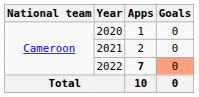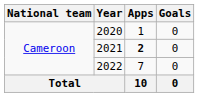(141, 48) normal -> (141, 48) bold
(141, 66) bold -> (141, 66) normal
(175, 66) lightsalmon background -> (175, 66) no background
